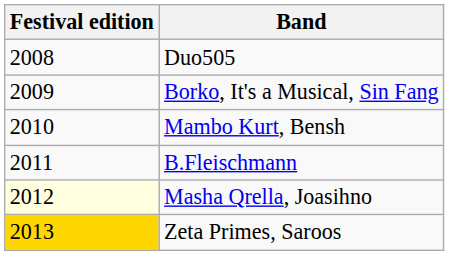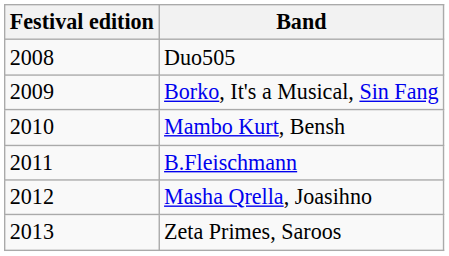(32, 197) lightyellow background -> (32, 197) no background
(32, 232) gold background -> (32, 232) no background
